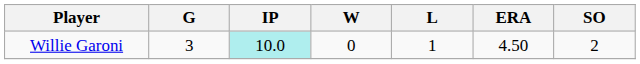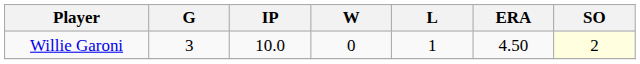(270, 44) paleturquoise background -> (270, 44) no background
(594, 44) no background -> (594, 44) lightyellow background
